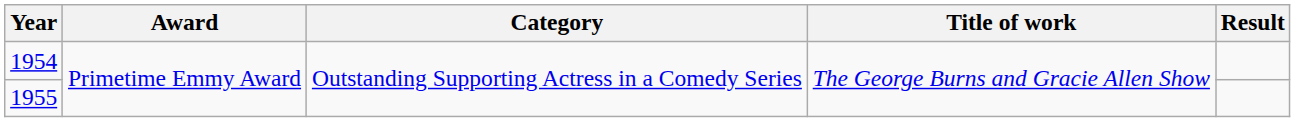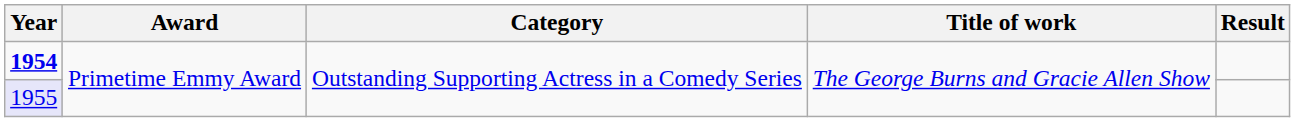(34, 60) normal -> (34, 60) bold
(34, 97) no background -> (34, 97) lavender background
